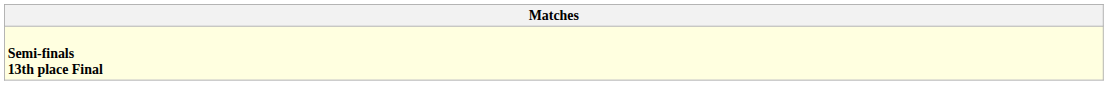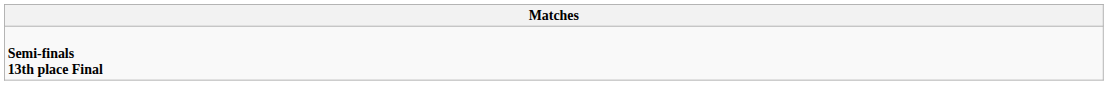(55, 61) lightyellow background -> (55, 61) no background
